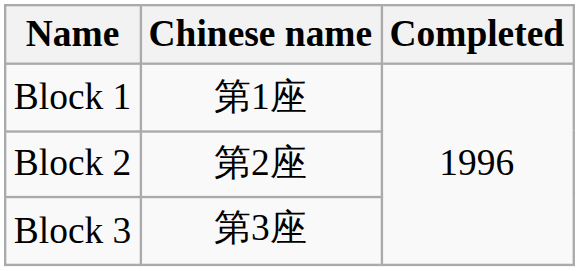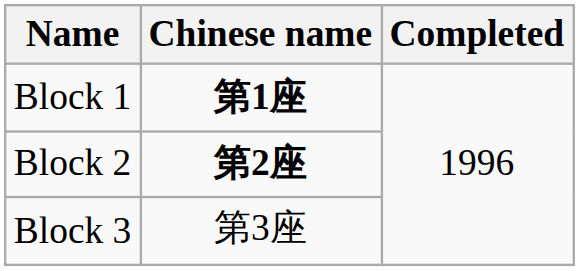(260, 95) normal -> (260, 95) bold
(260, 162) normal -> (260, 162) bold
